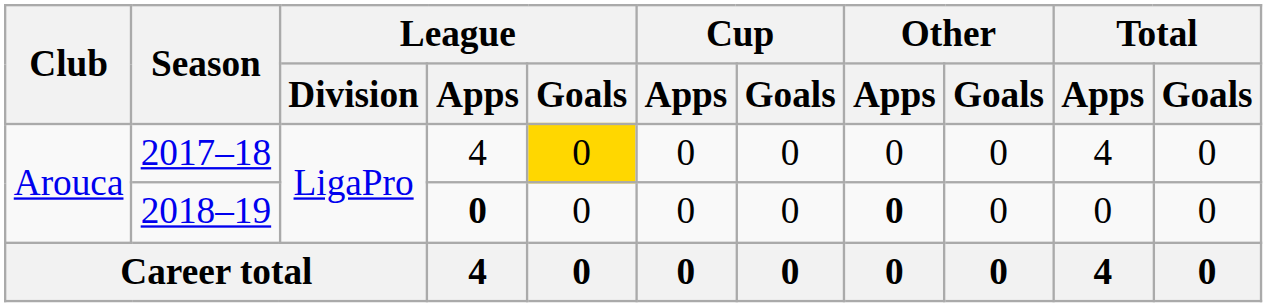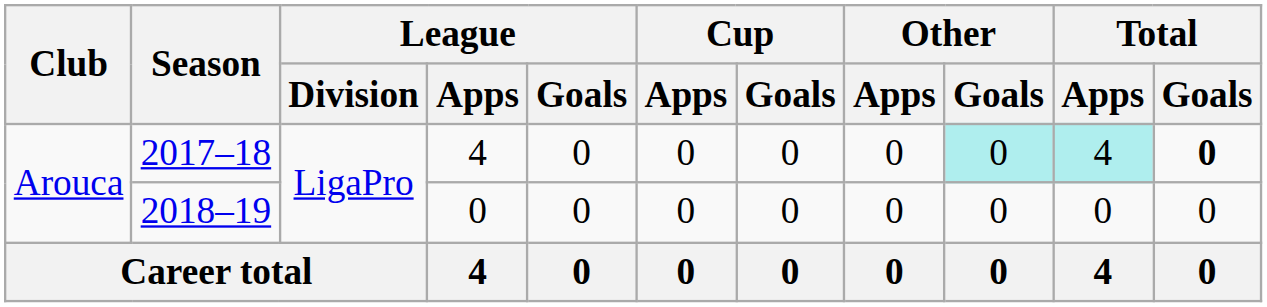(582, 152) gold background -> (582, 152) no background
(999, 152) no background -> (999, 152) paleturquoise background
(1103, 152) no background -> (1103, 152) paleturquoise background
(1207, 152) normal -> (1207, 152) bold
(477, 211) bold -> (477, 211) normal
(894, 211) bold -> (894, 211) normal
